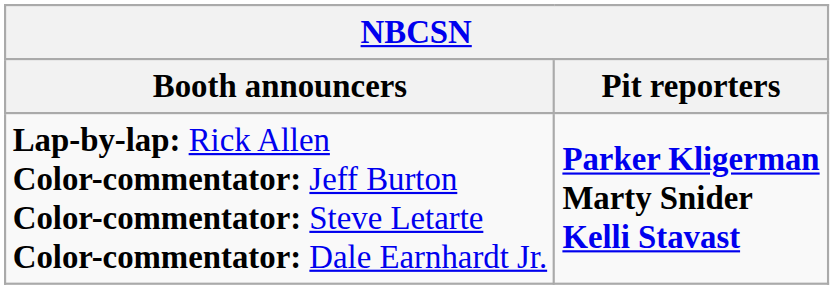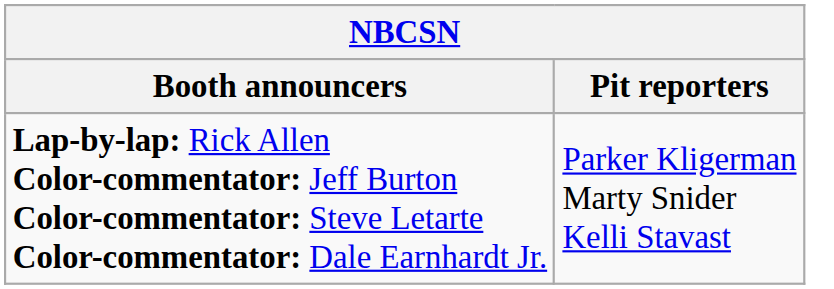(691, 198) bold -> (679, 198) normal
